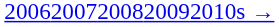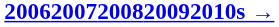(139, 11) normal -> (139, 11) bold
